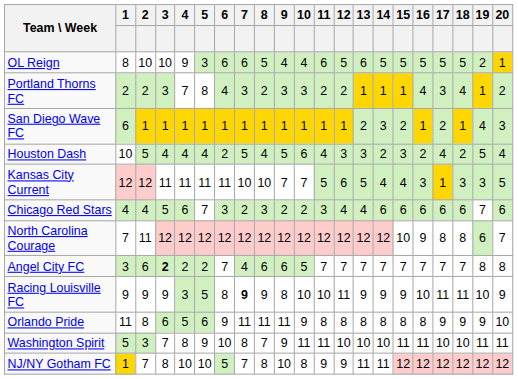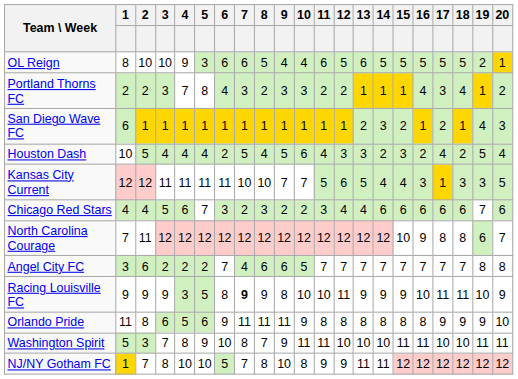(165, 266) bold -> (165, 266) normal
